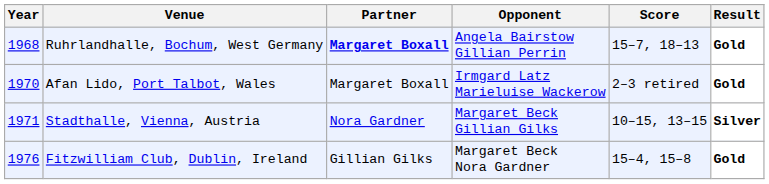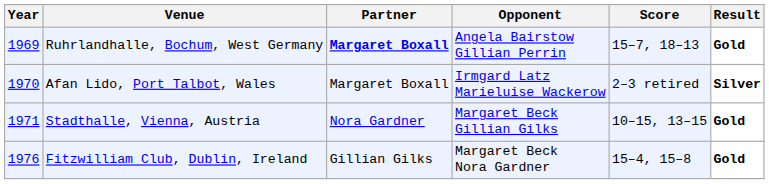(24, 45) 1968 -> (24, 45) 1969
(729, 84) Gold -> (737, 84) Silver
(737, 122) Silver -> (729, 122) Gold
